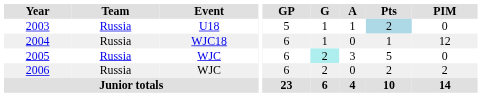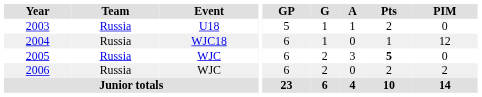(389, 26) lightblue background -> (389, 26) no background
(325, 55) paleturquoise background -> (325, 55) no background
(389, 55) normal -> (389, 55) bold
